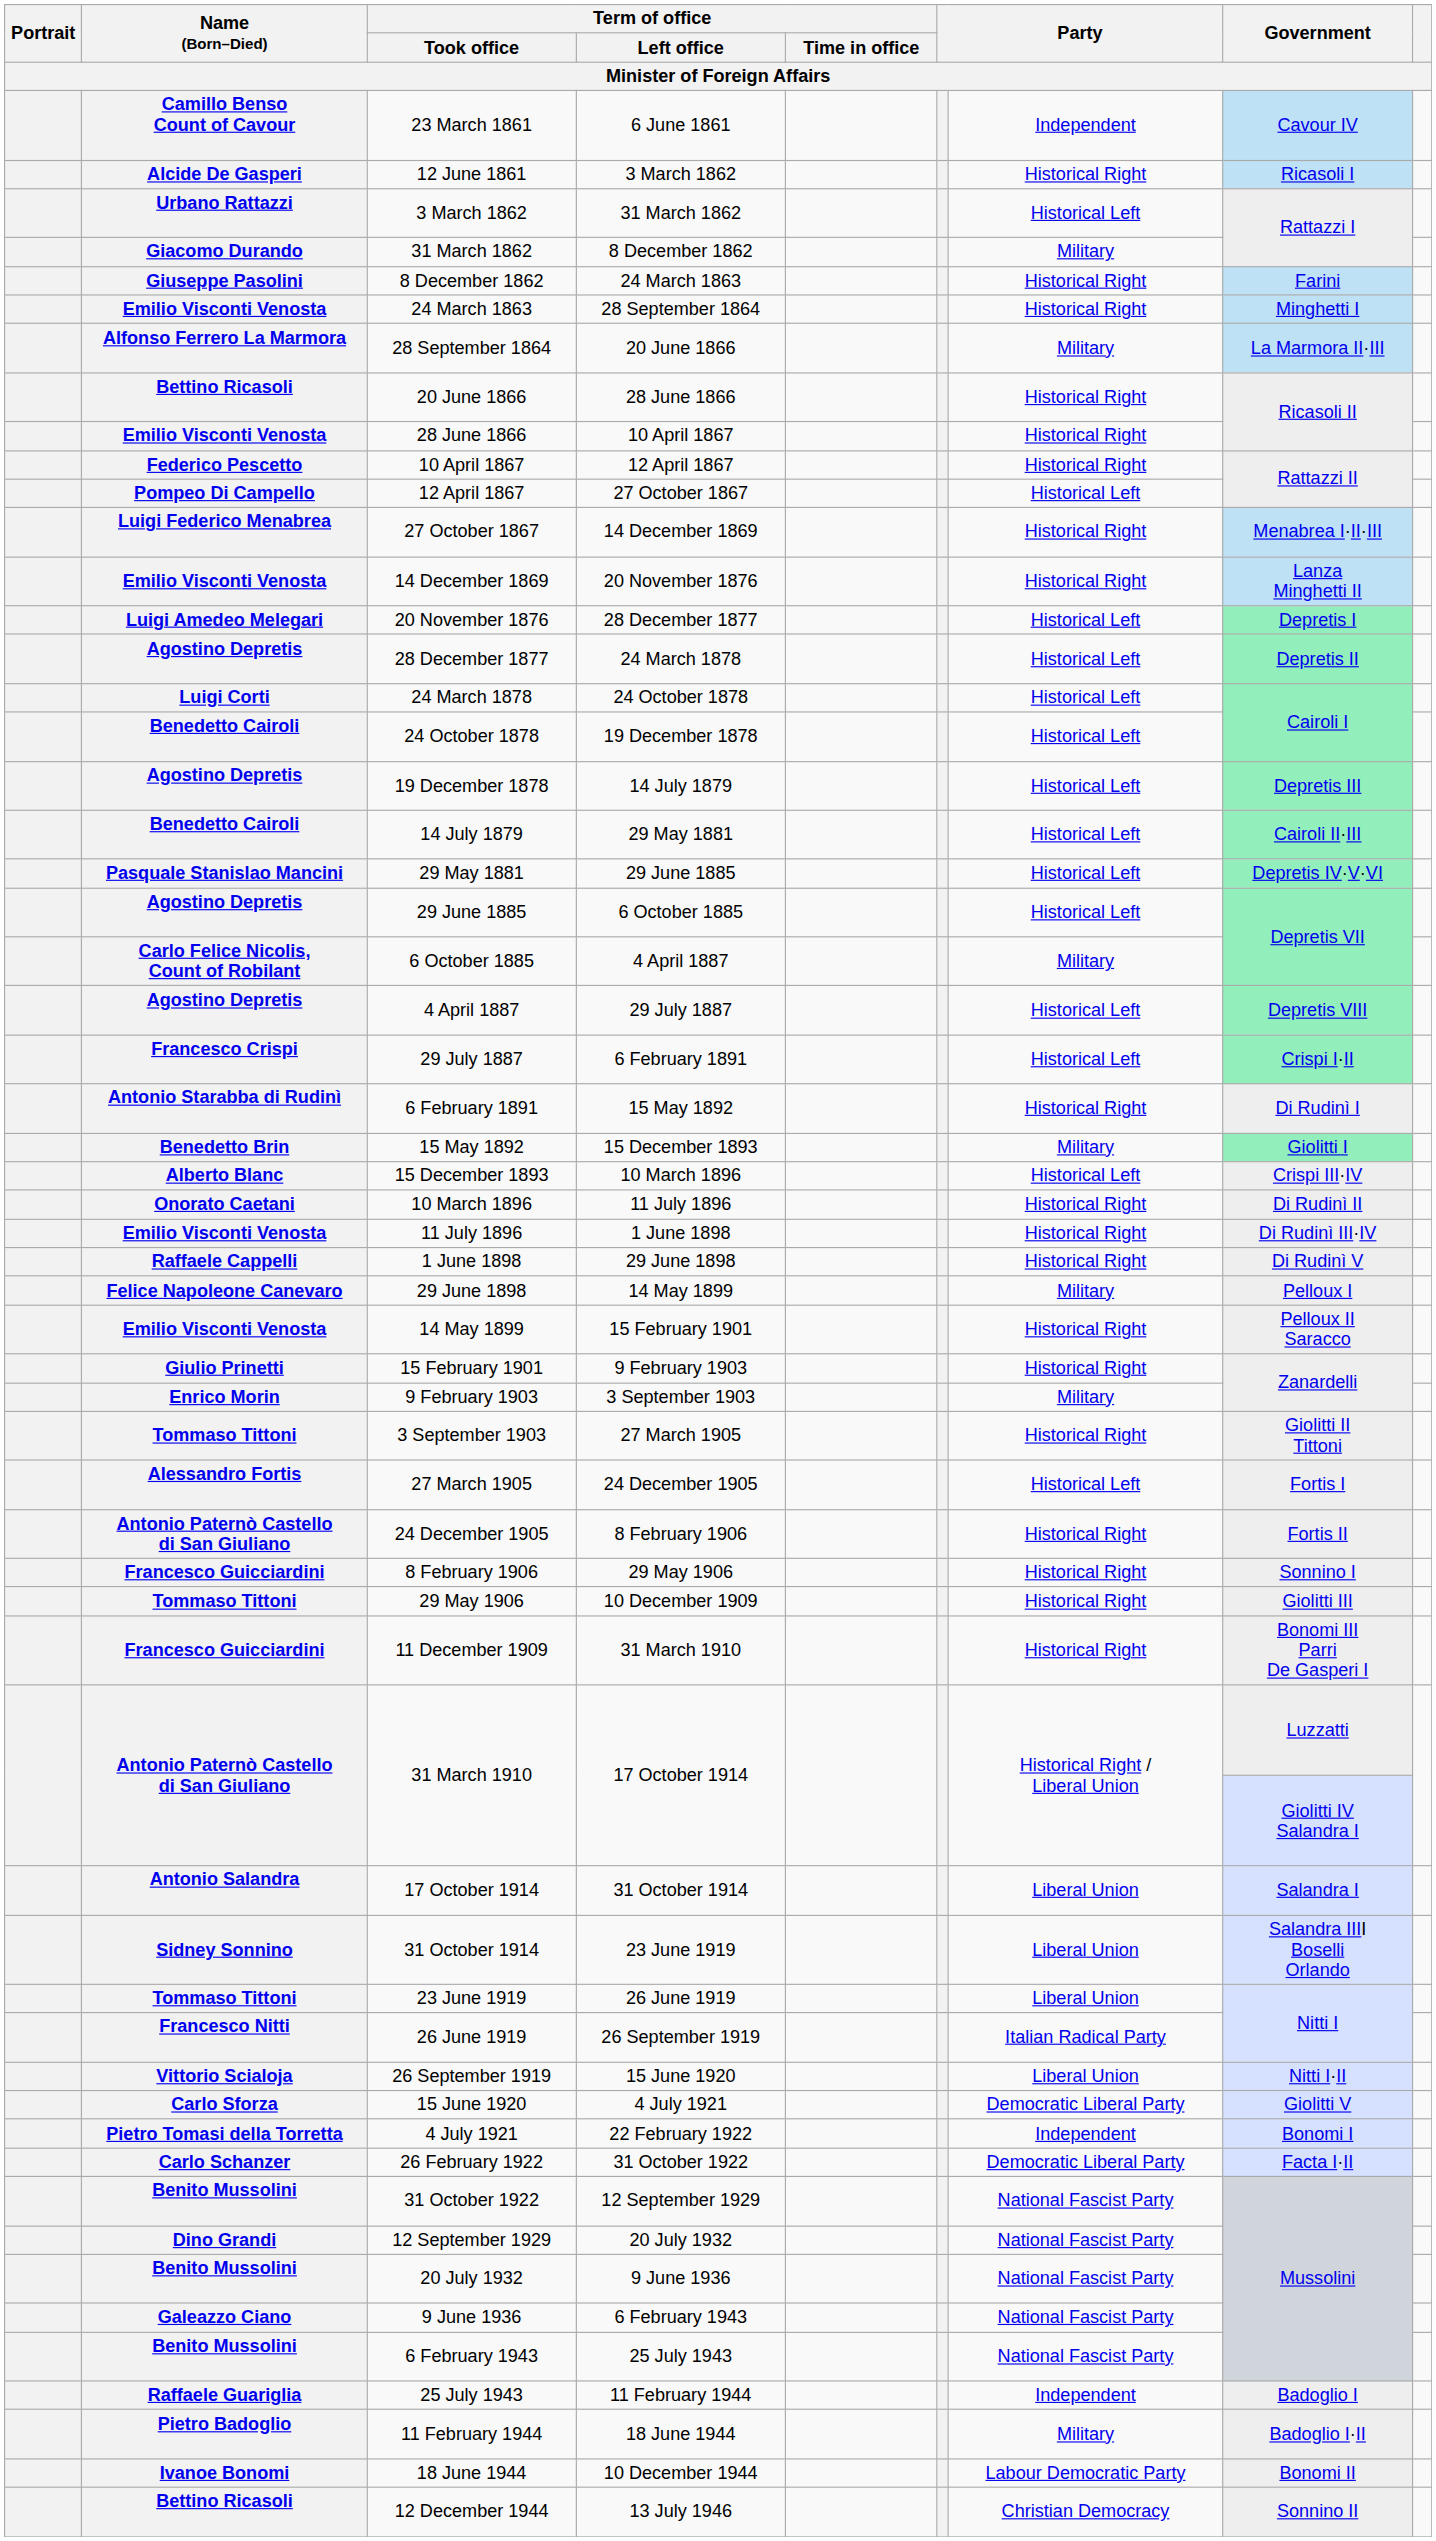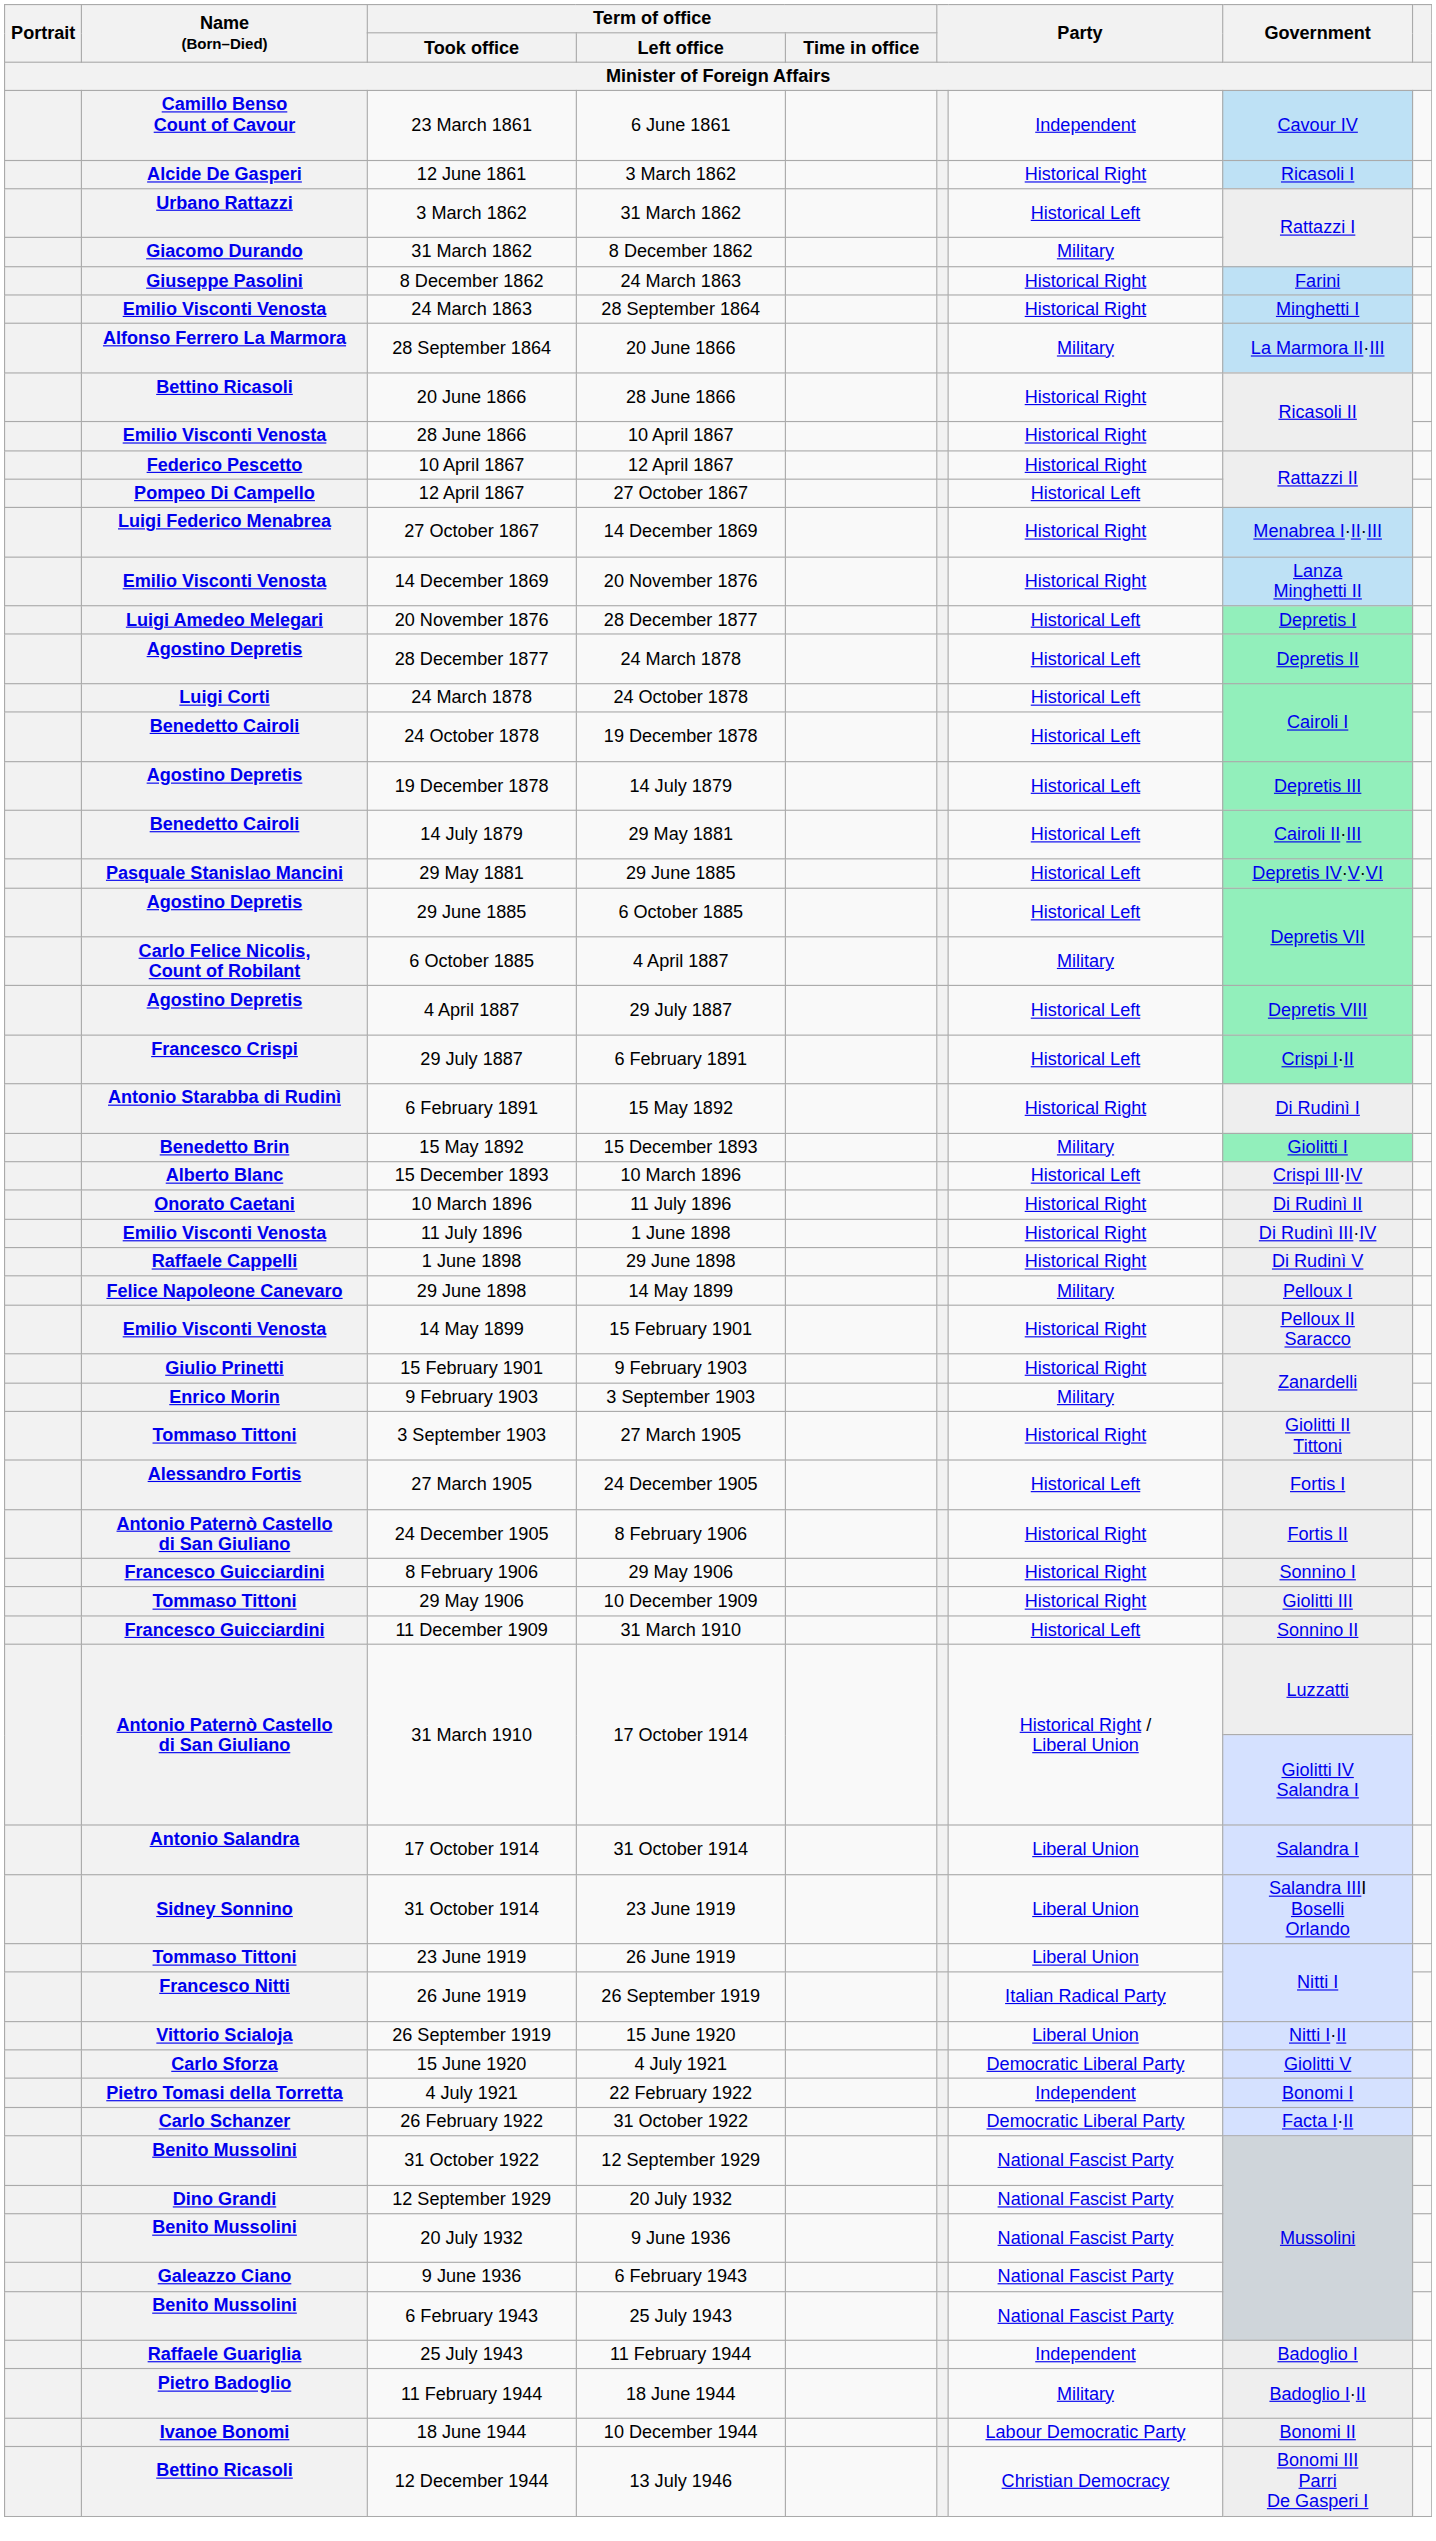(1085, 1650) Historical Right -> (1086, 1629) Historical Left
(1318, 1650) Bonomi III Parri De Gasperi I -> (1318, 1629) Sonnino II
(1318, 2511) Sonnino II -> (1318, 2481) Bonomi III Parri De Gasperi I
